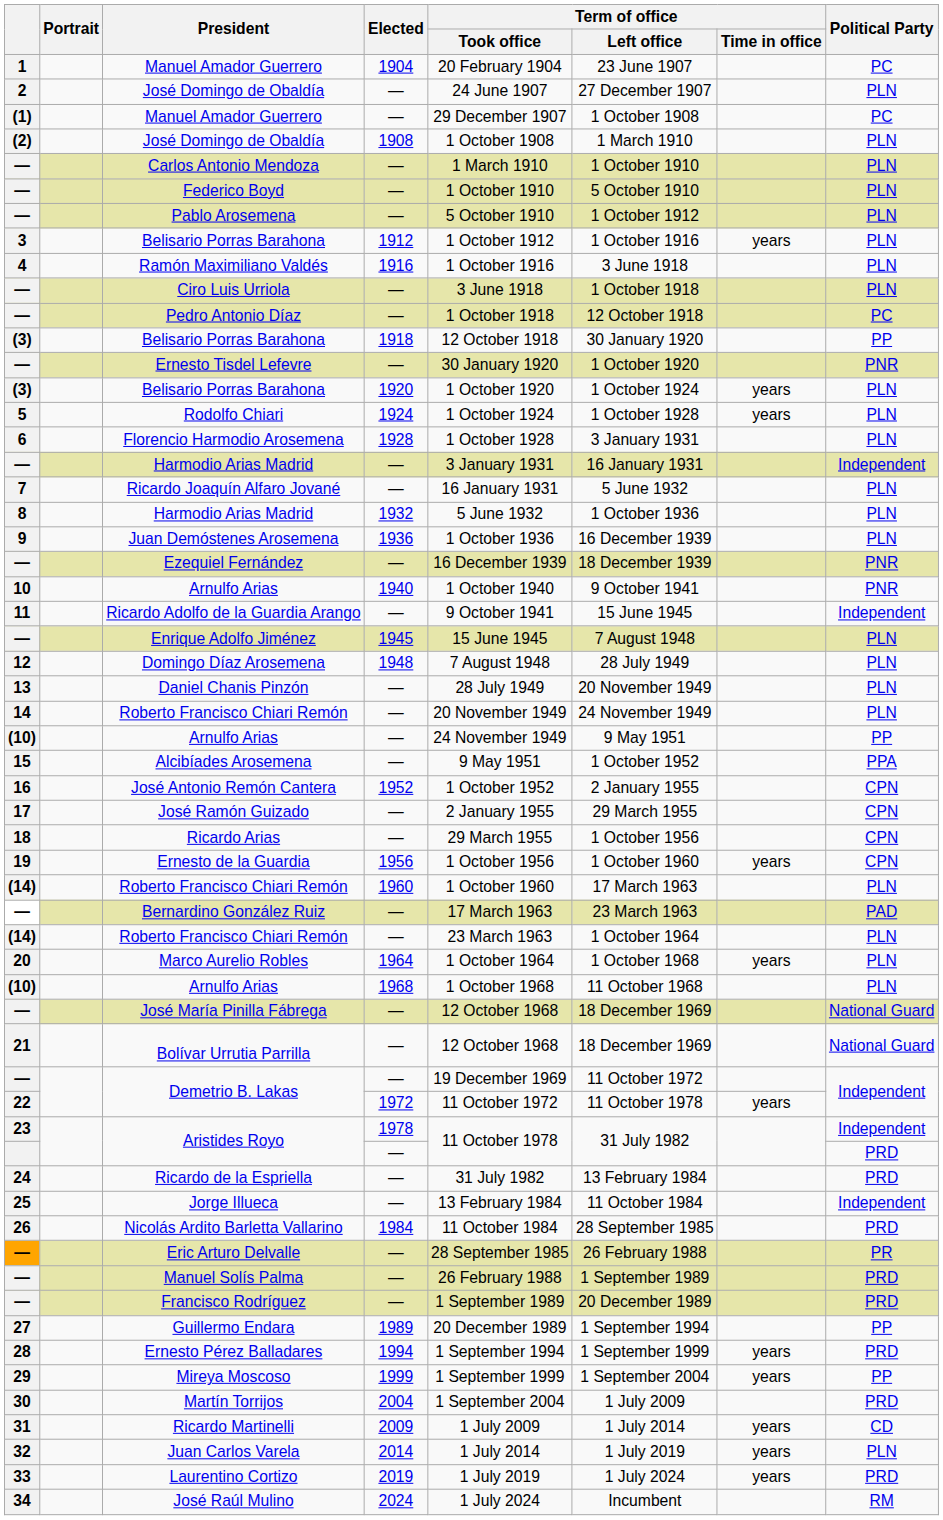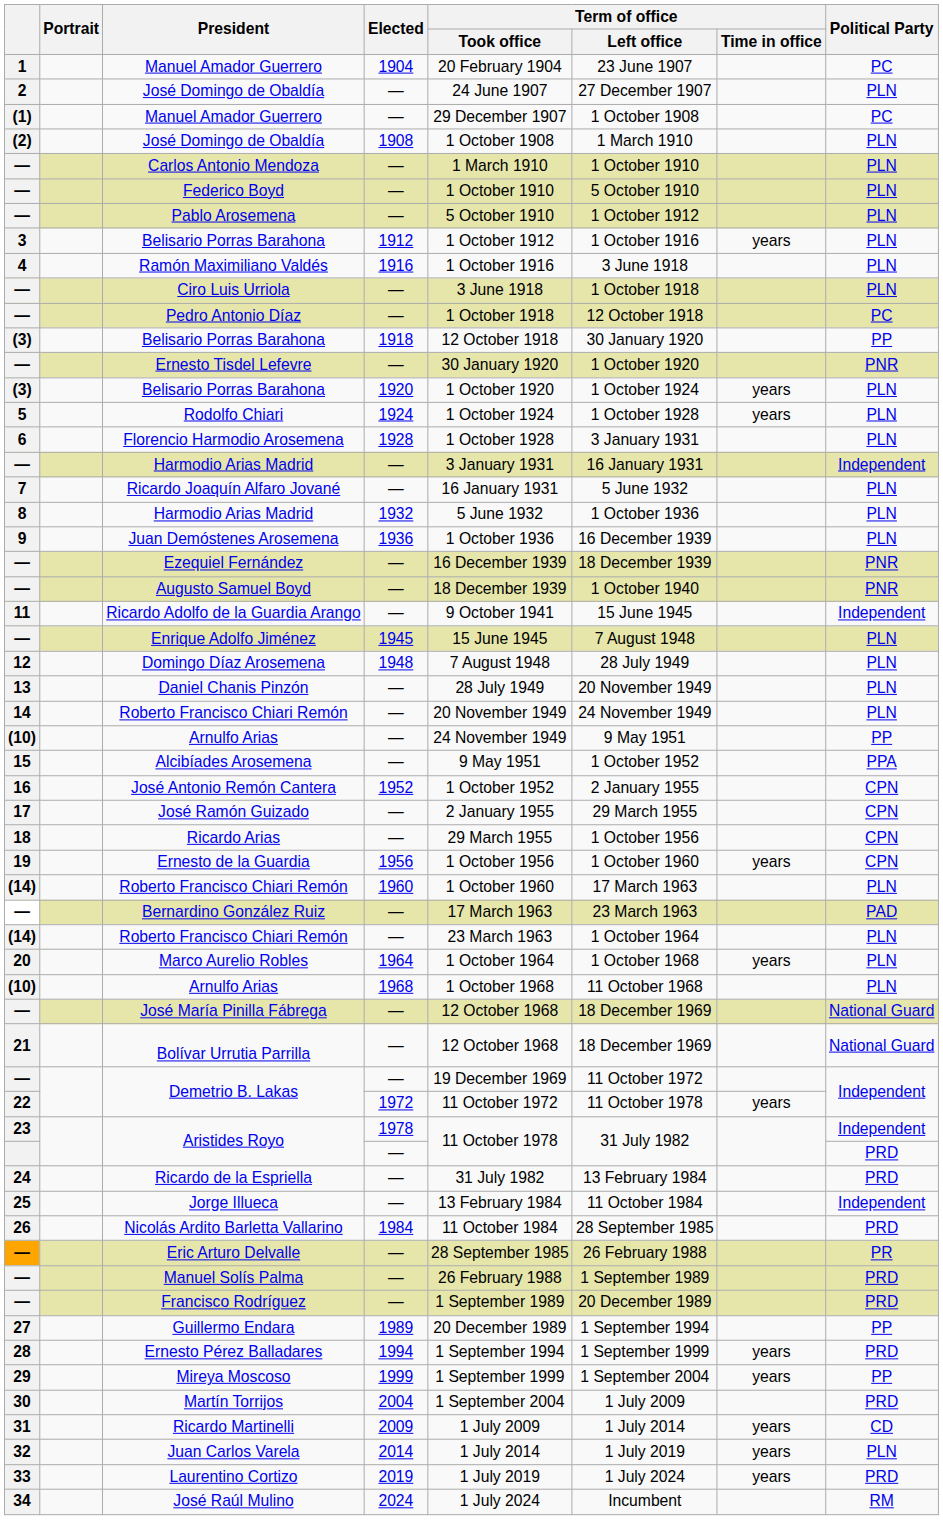+ row: (233, 588)
- row: (233, 588)
